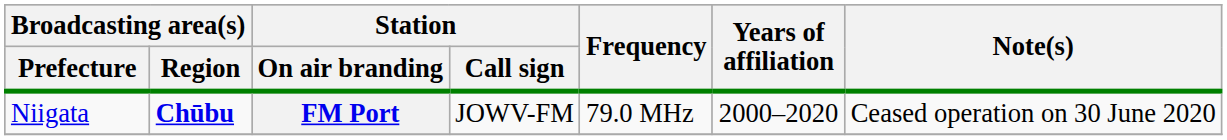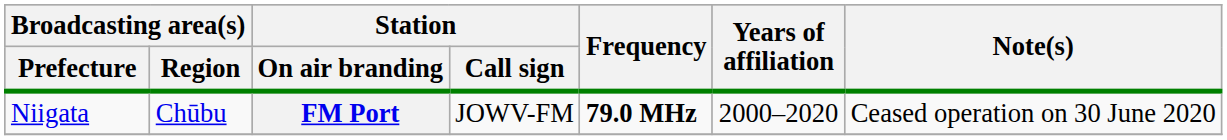(195, 113) bold -> (191, 113) normal
(640, 113) normal -> (641, 113) bold
